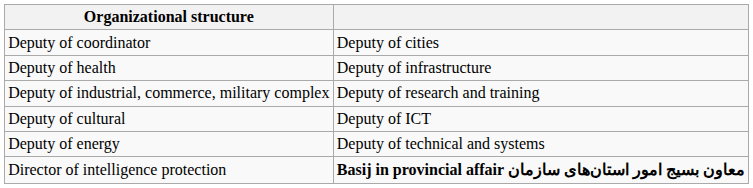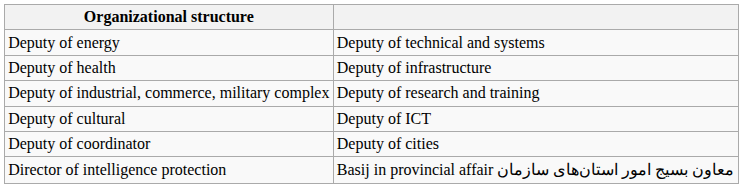rows swapped: (64, 144) <-> (79, 42)
(541, 170) bold -> (536, 170) normal
